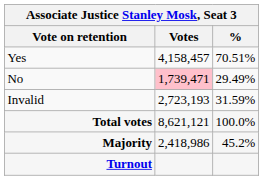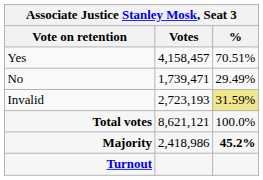(184, 79) pink background -> (184, 79) no background
(235, 100) no background -> (235, 100) khaki background
(239, 143) normal -> (238, 143) bold
